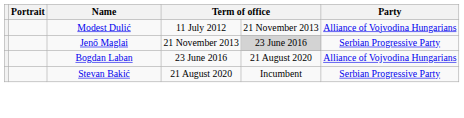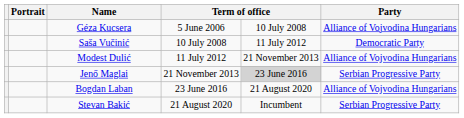+ row: (104, 27)
+ row: (104, 43)
